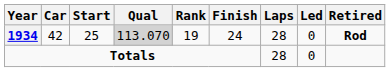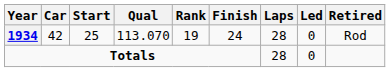(143, 35) lightgrey background -> (143, 35) no background
(355, 35) bold -> (355, 35) normal
